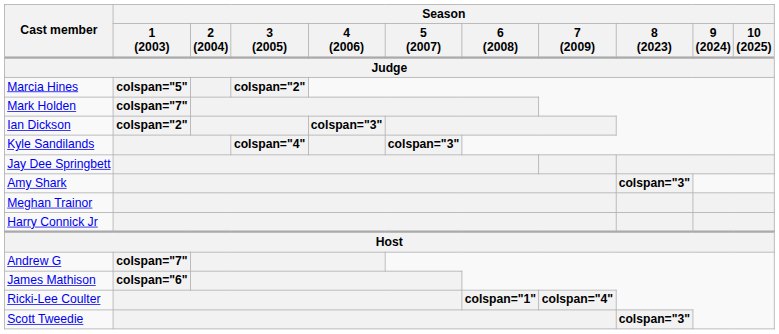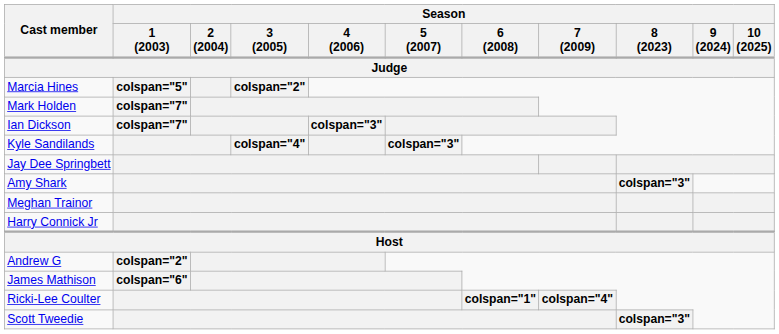(152, 125) colspan="2" -> (152, 125) colspan="7"
(152, 261) colspan="7" -> (152, 261) colspan="2"
